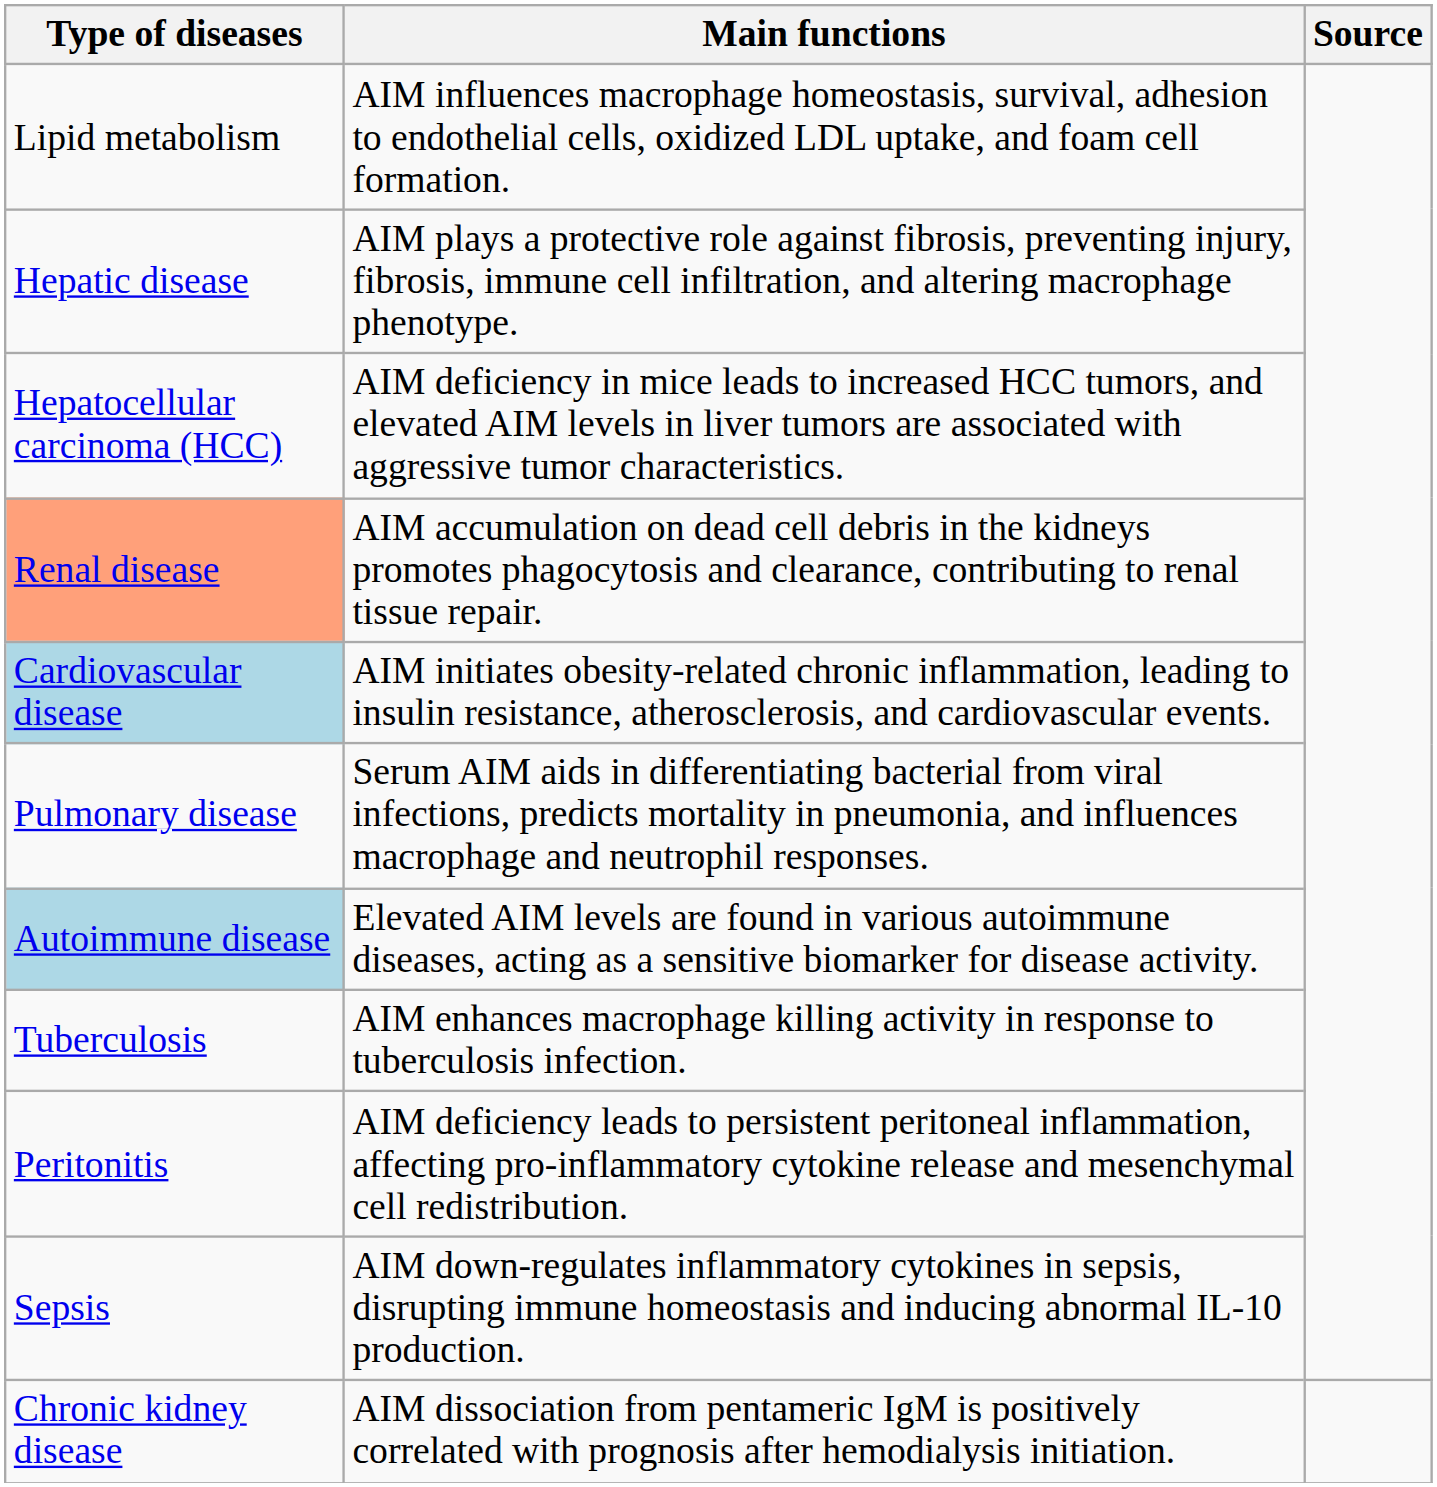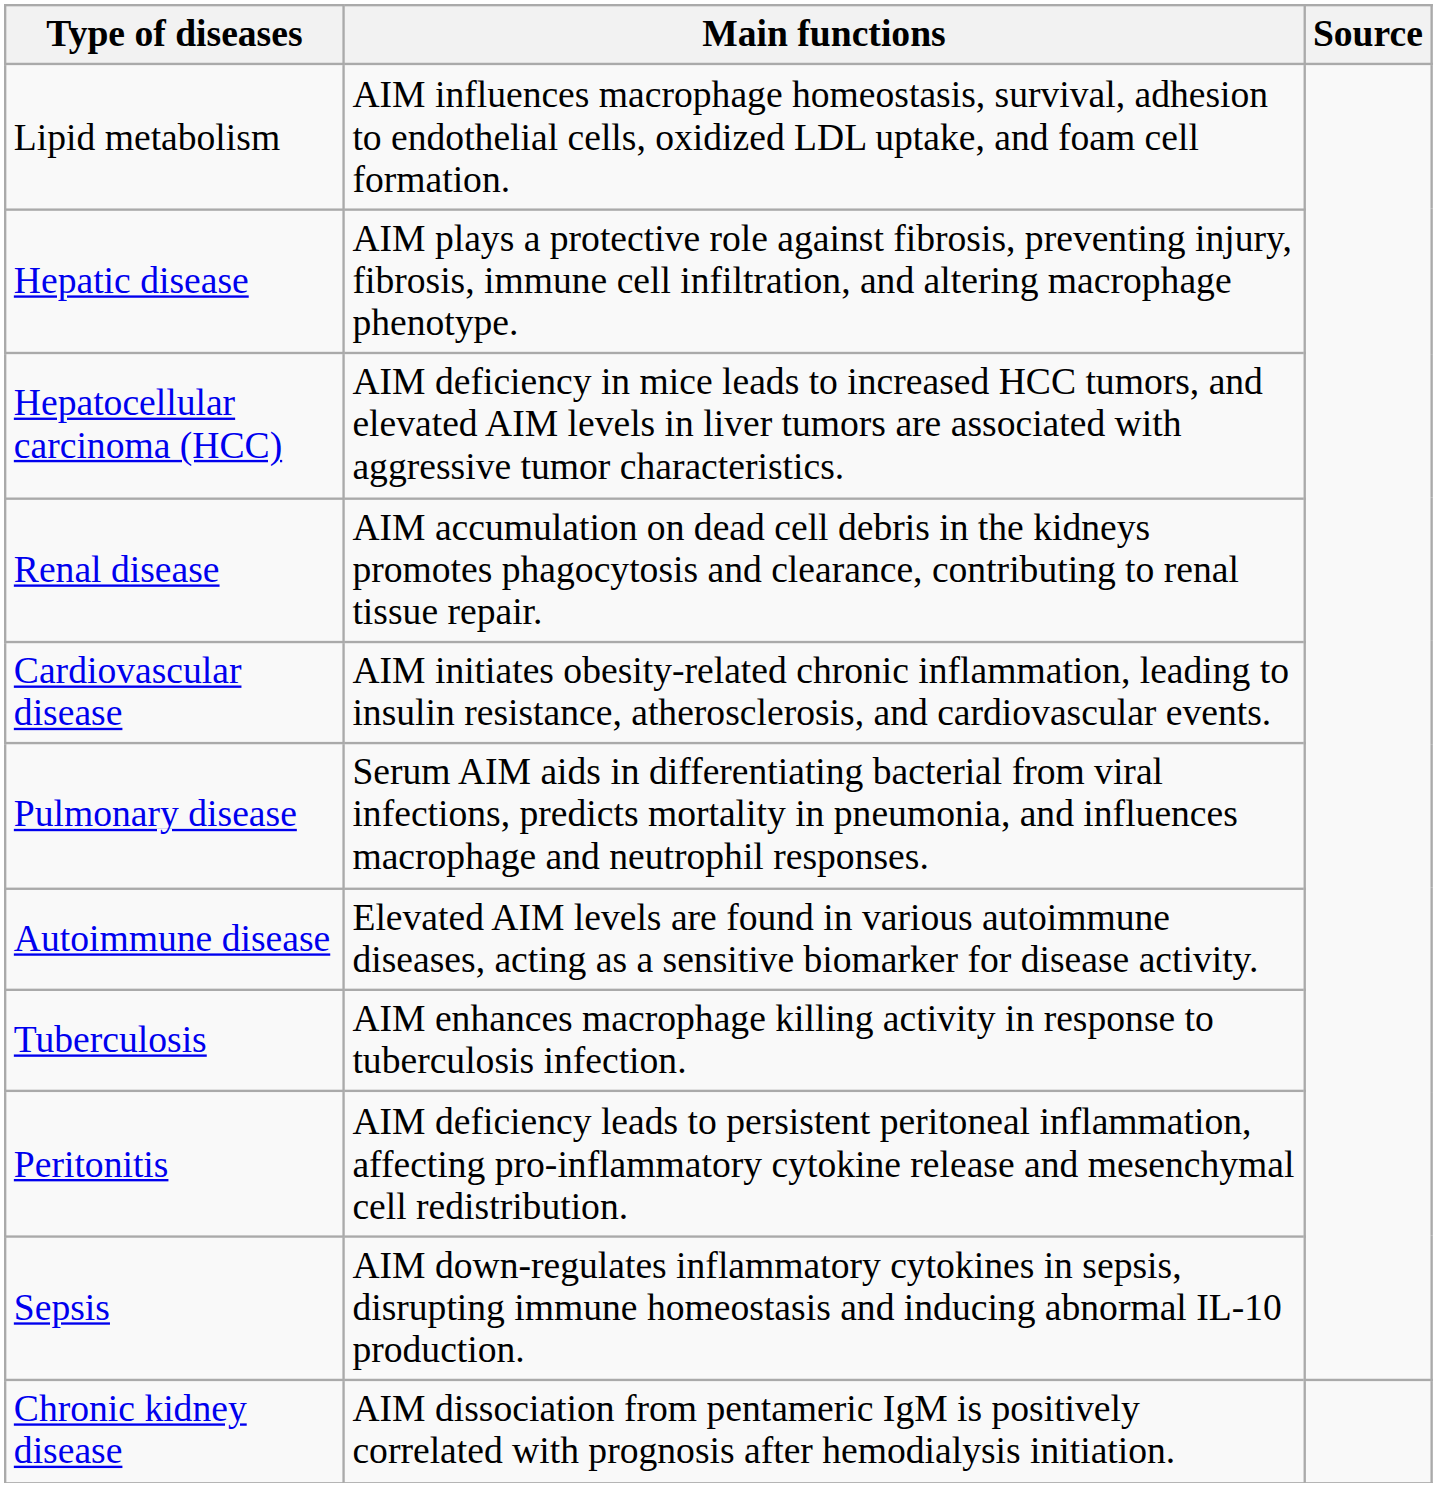(117, 568) lightsalmon background -> (117, 568) no background
(128, 692) lightblue background -> (128, 692) no background
(172, 938) lightblue background -> (172, 938) no background
